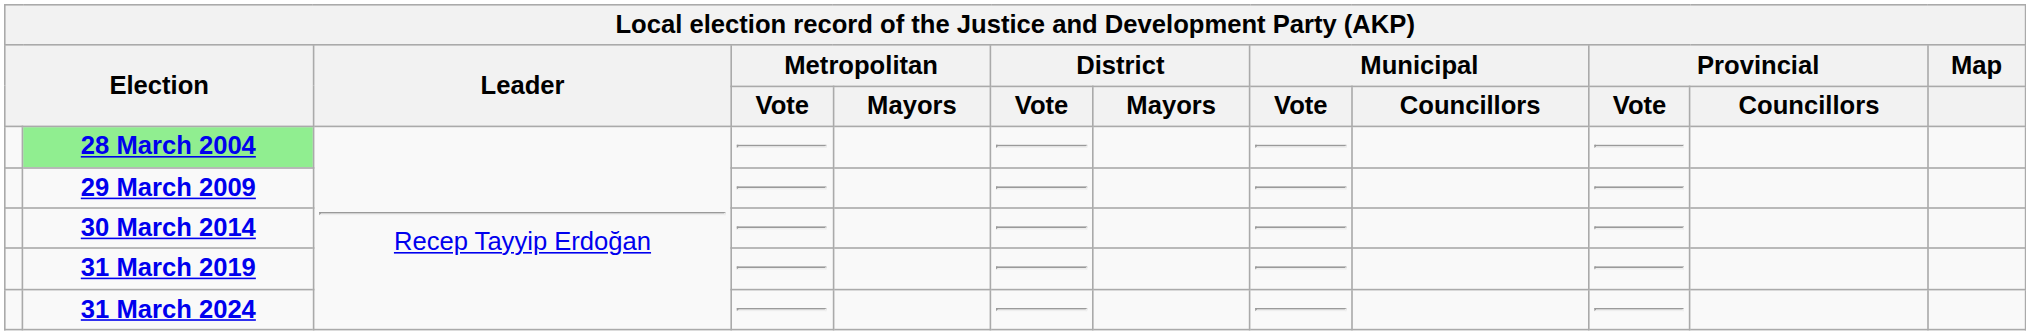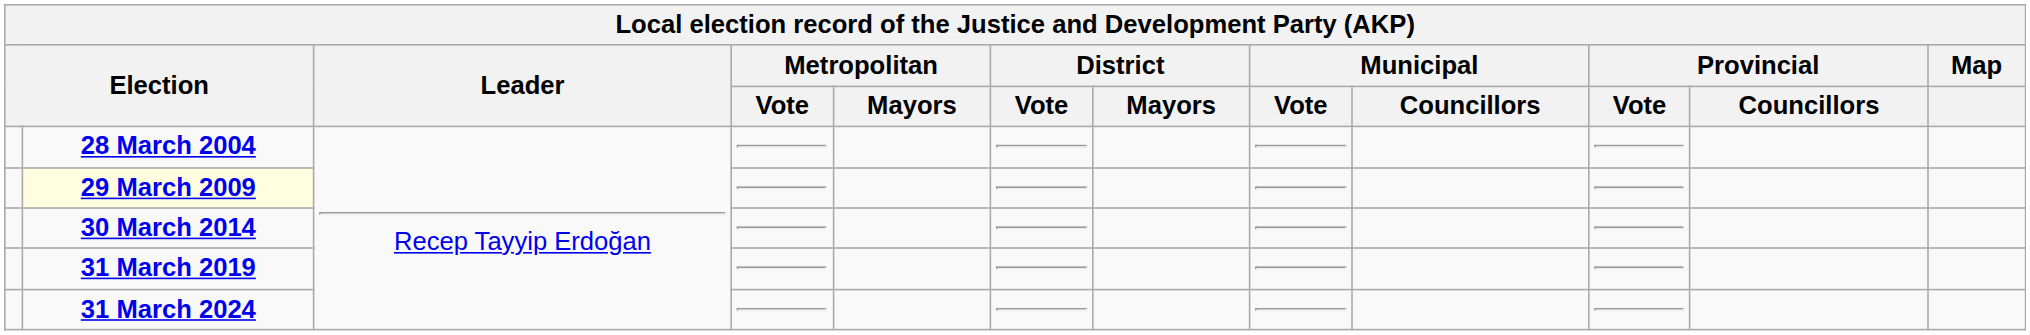(168, 146) lightgreen background -> (168, 146) no background
(168, 187) no background -> (168, 187) lightyellow background
